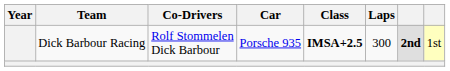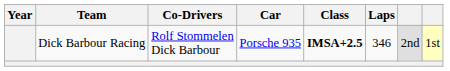(382, 43) 300 -> (382, 43) 346
(411, 43) bold -> (410, 43) normal
